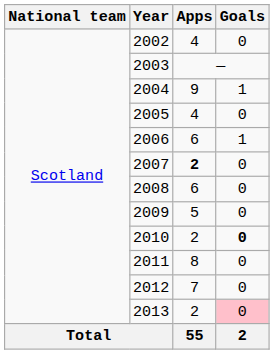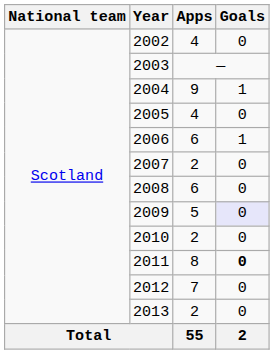(194, 164) bold -> (194, 164) normal
(242, 213) no background -> (242, 213) lavender background
(242, 238) bold -> (242, 238) normal
(242, 263) normal -> (242, 263) bold
(242, 312) pink background -> (242, 312) no background
